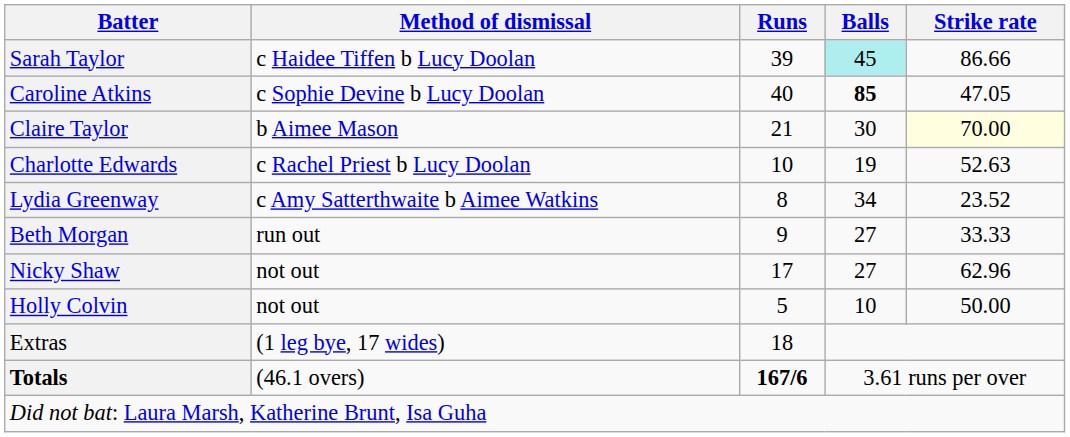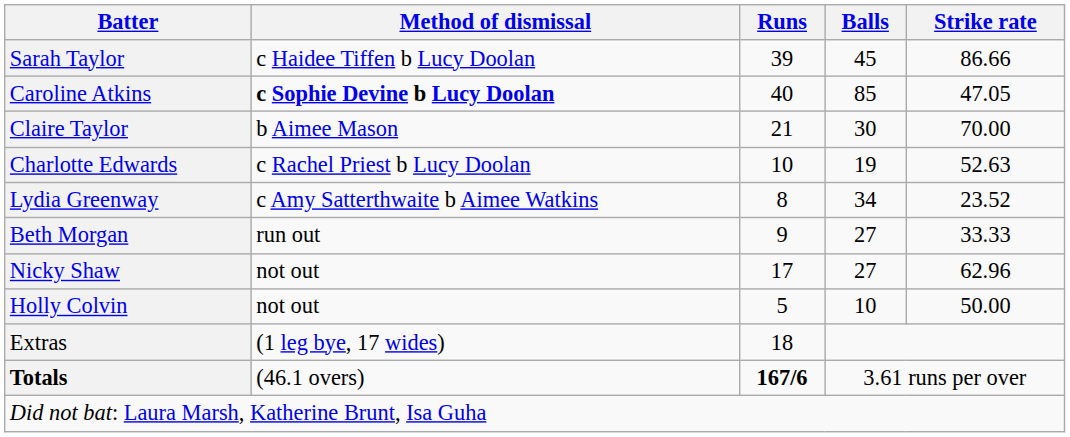(865, 57) paleturquoise background -> (865, 57) no background
(400, 93) normal -> (405, 93) bold
(865, 93) bold -> (865, 93) normal
(985, 128) lightyellow background -> (985, 128) no background
